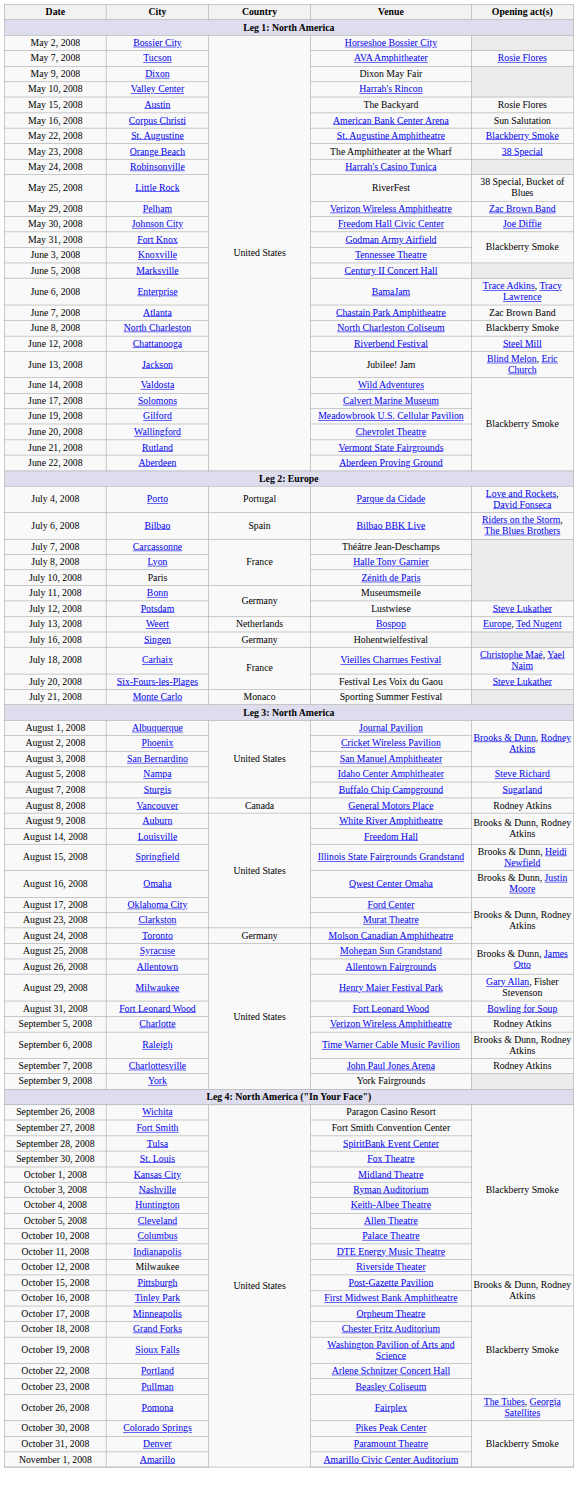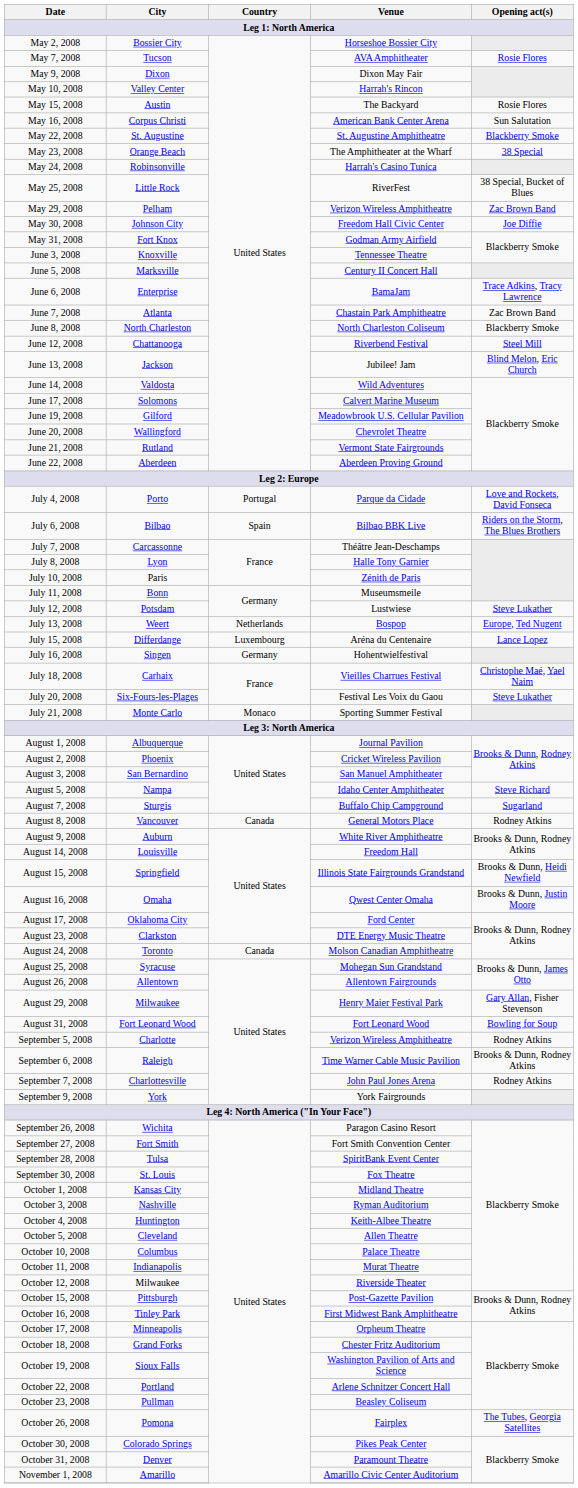+ row: (55, 639)
(391, 920) Murat Theatre -> (391, 935) DTE Energy Music Theatre
(260, 935) Germany -> (260, 951) Canada
(391, 1251) DTE Energy Music Theatre -> (391, 1267) Murat Theatre
